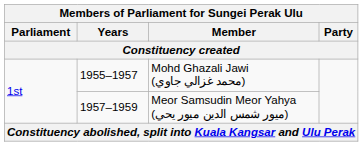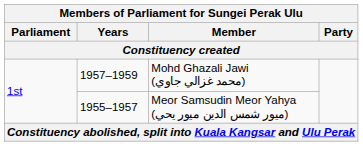(109, 75) 1955–1957 -> (109, 75) 1957–1959
(109, 107) 1957–1959 -> (109, 107) 1955–1957
